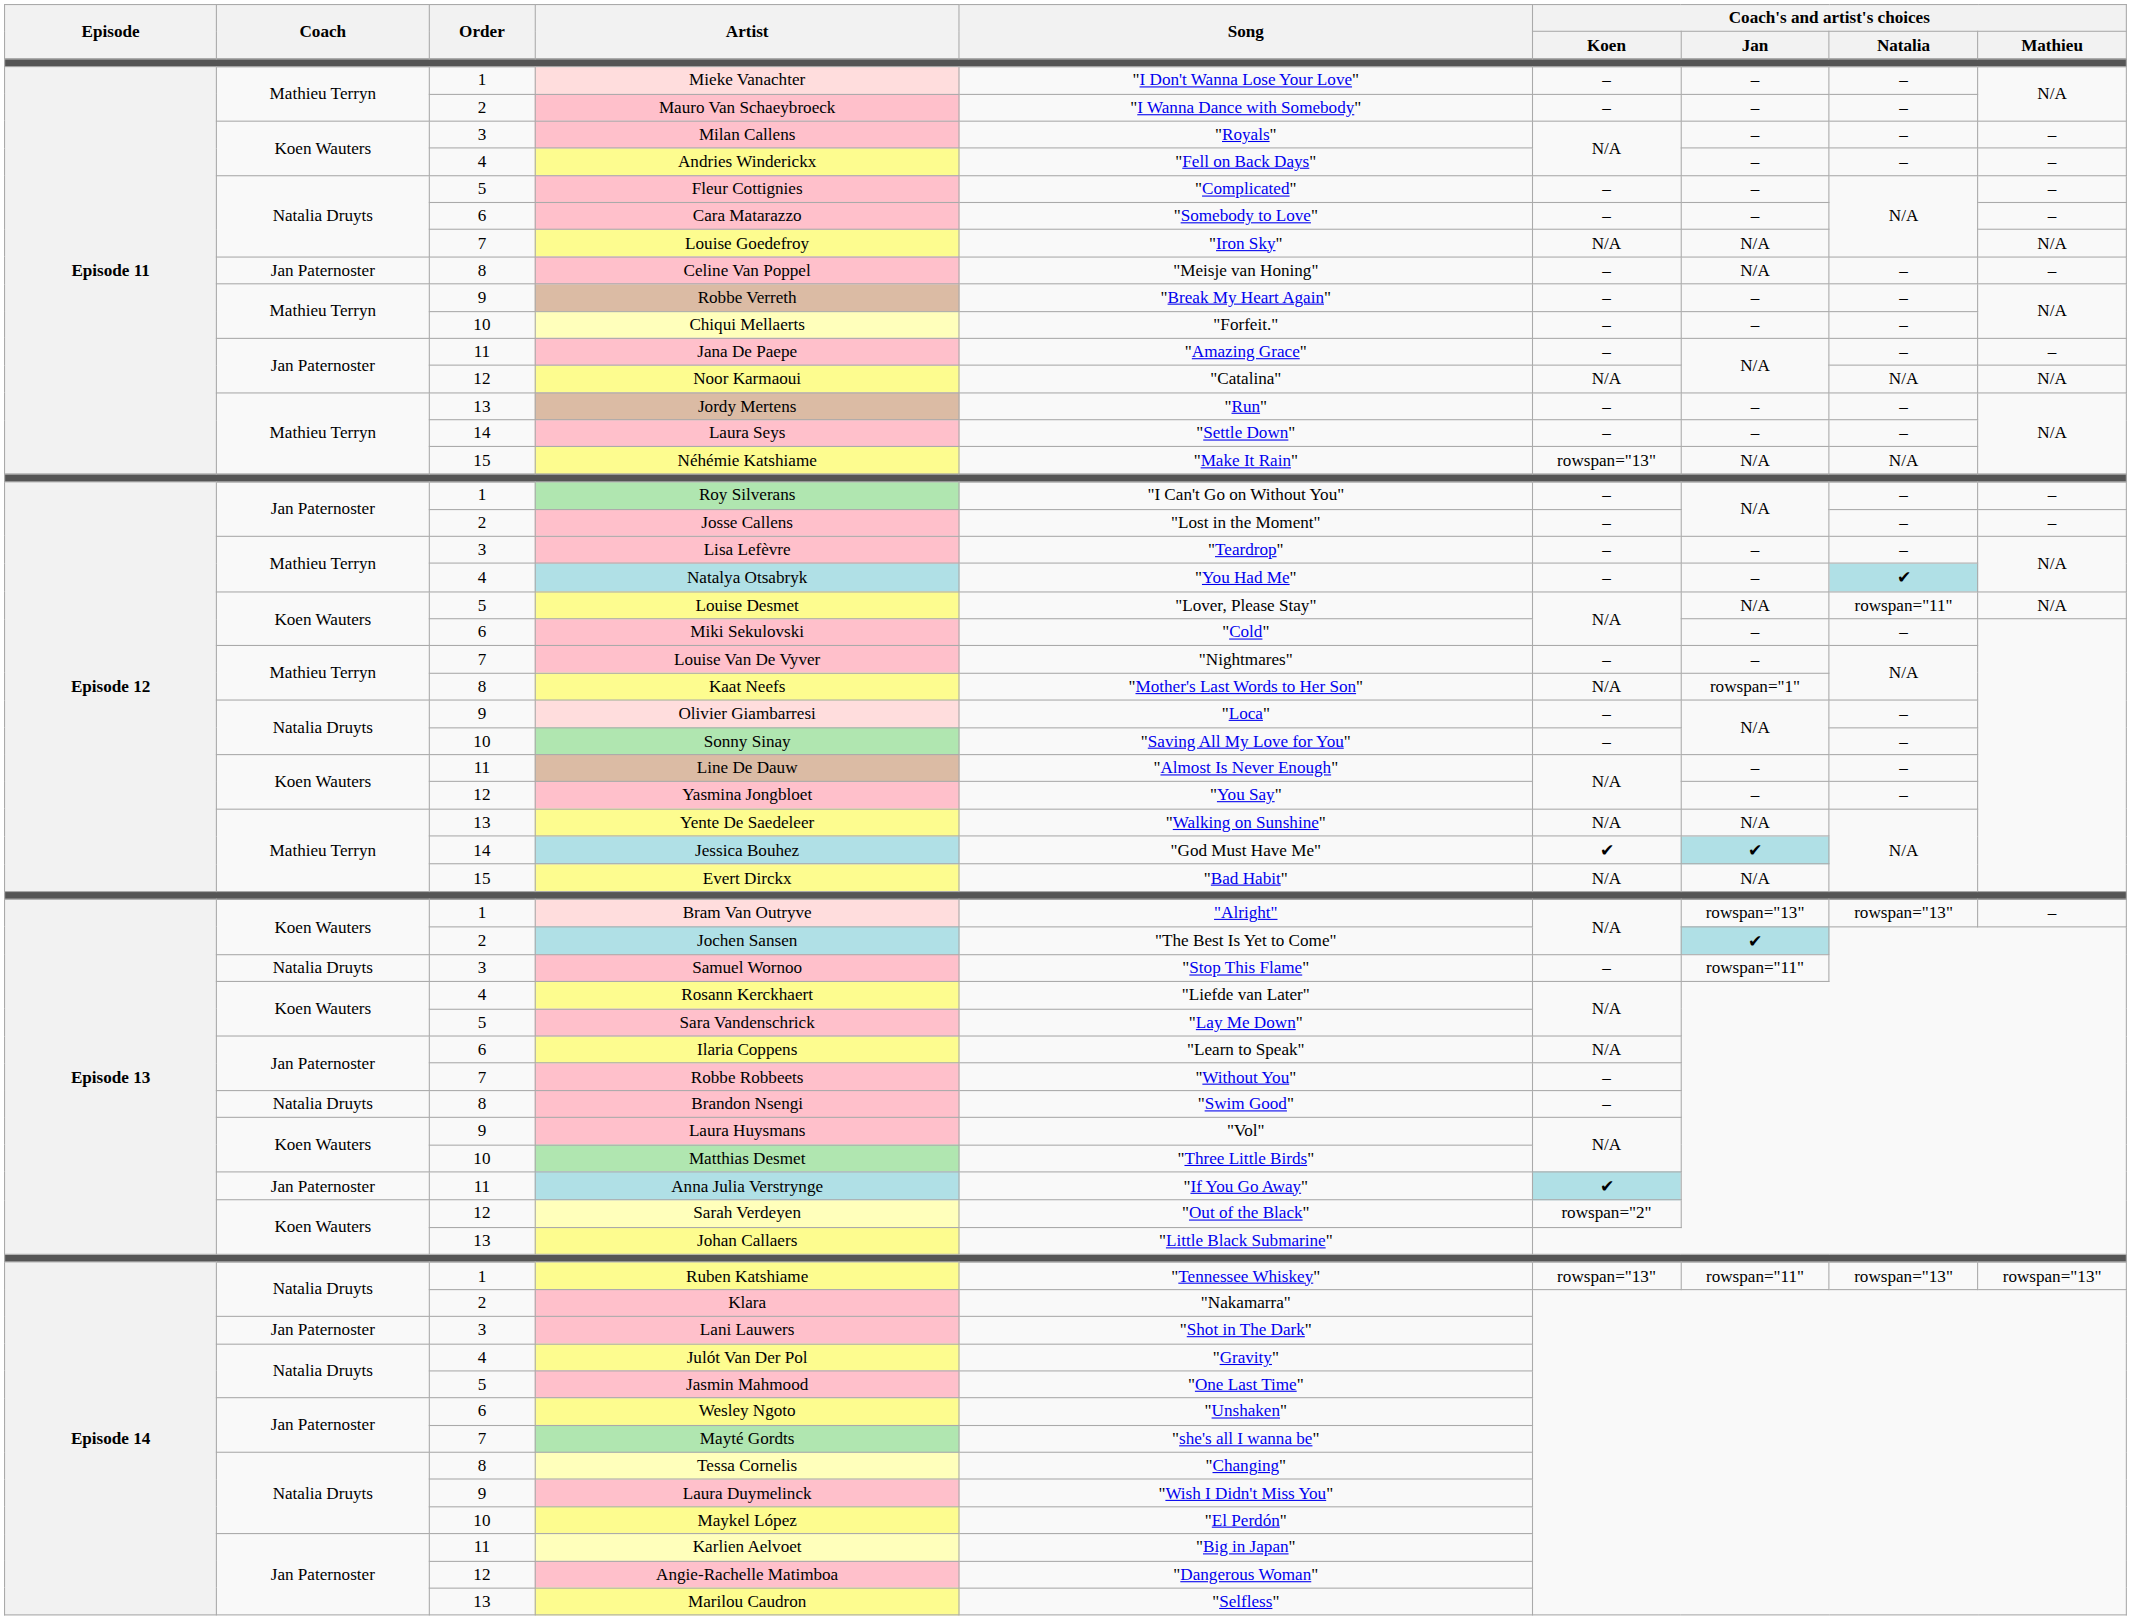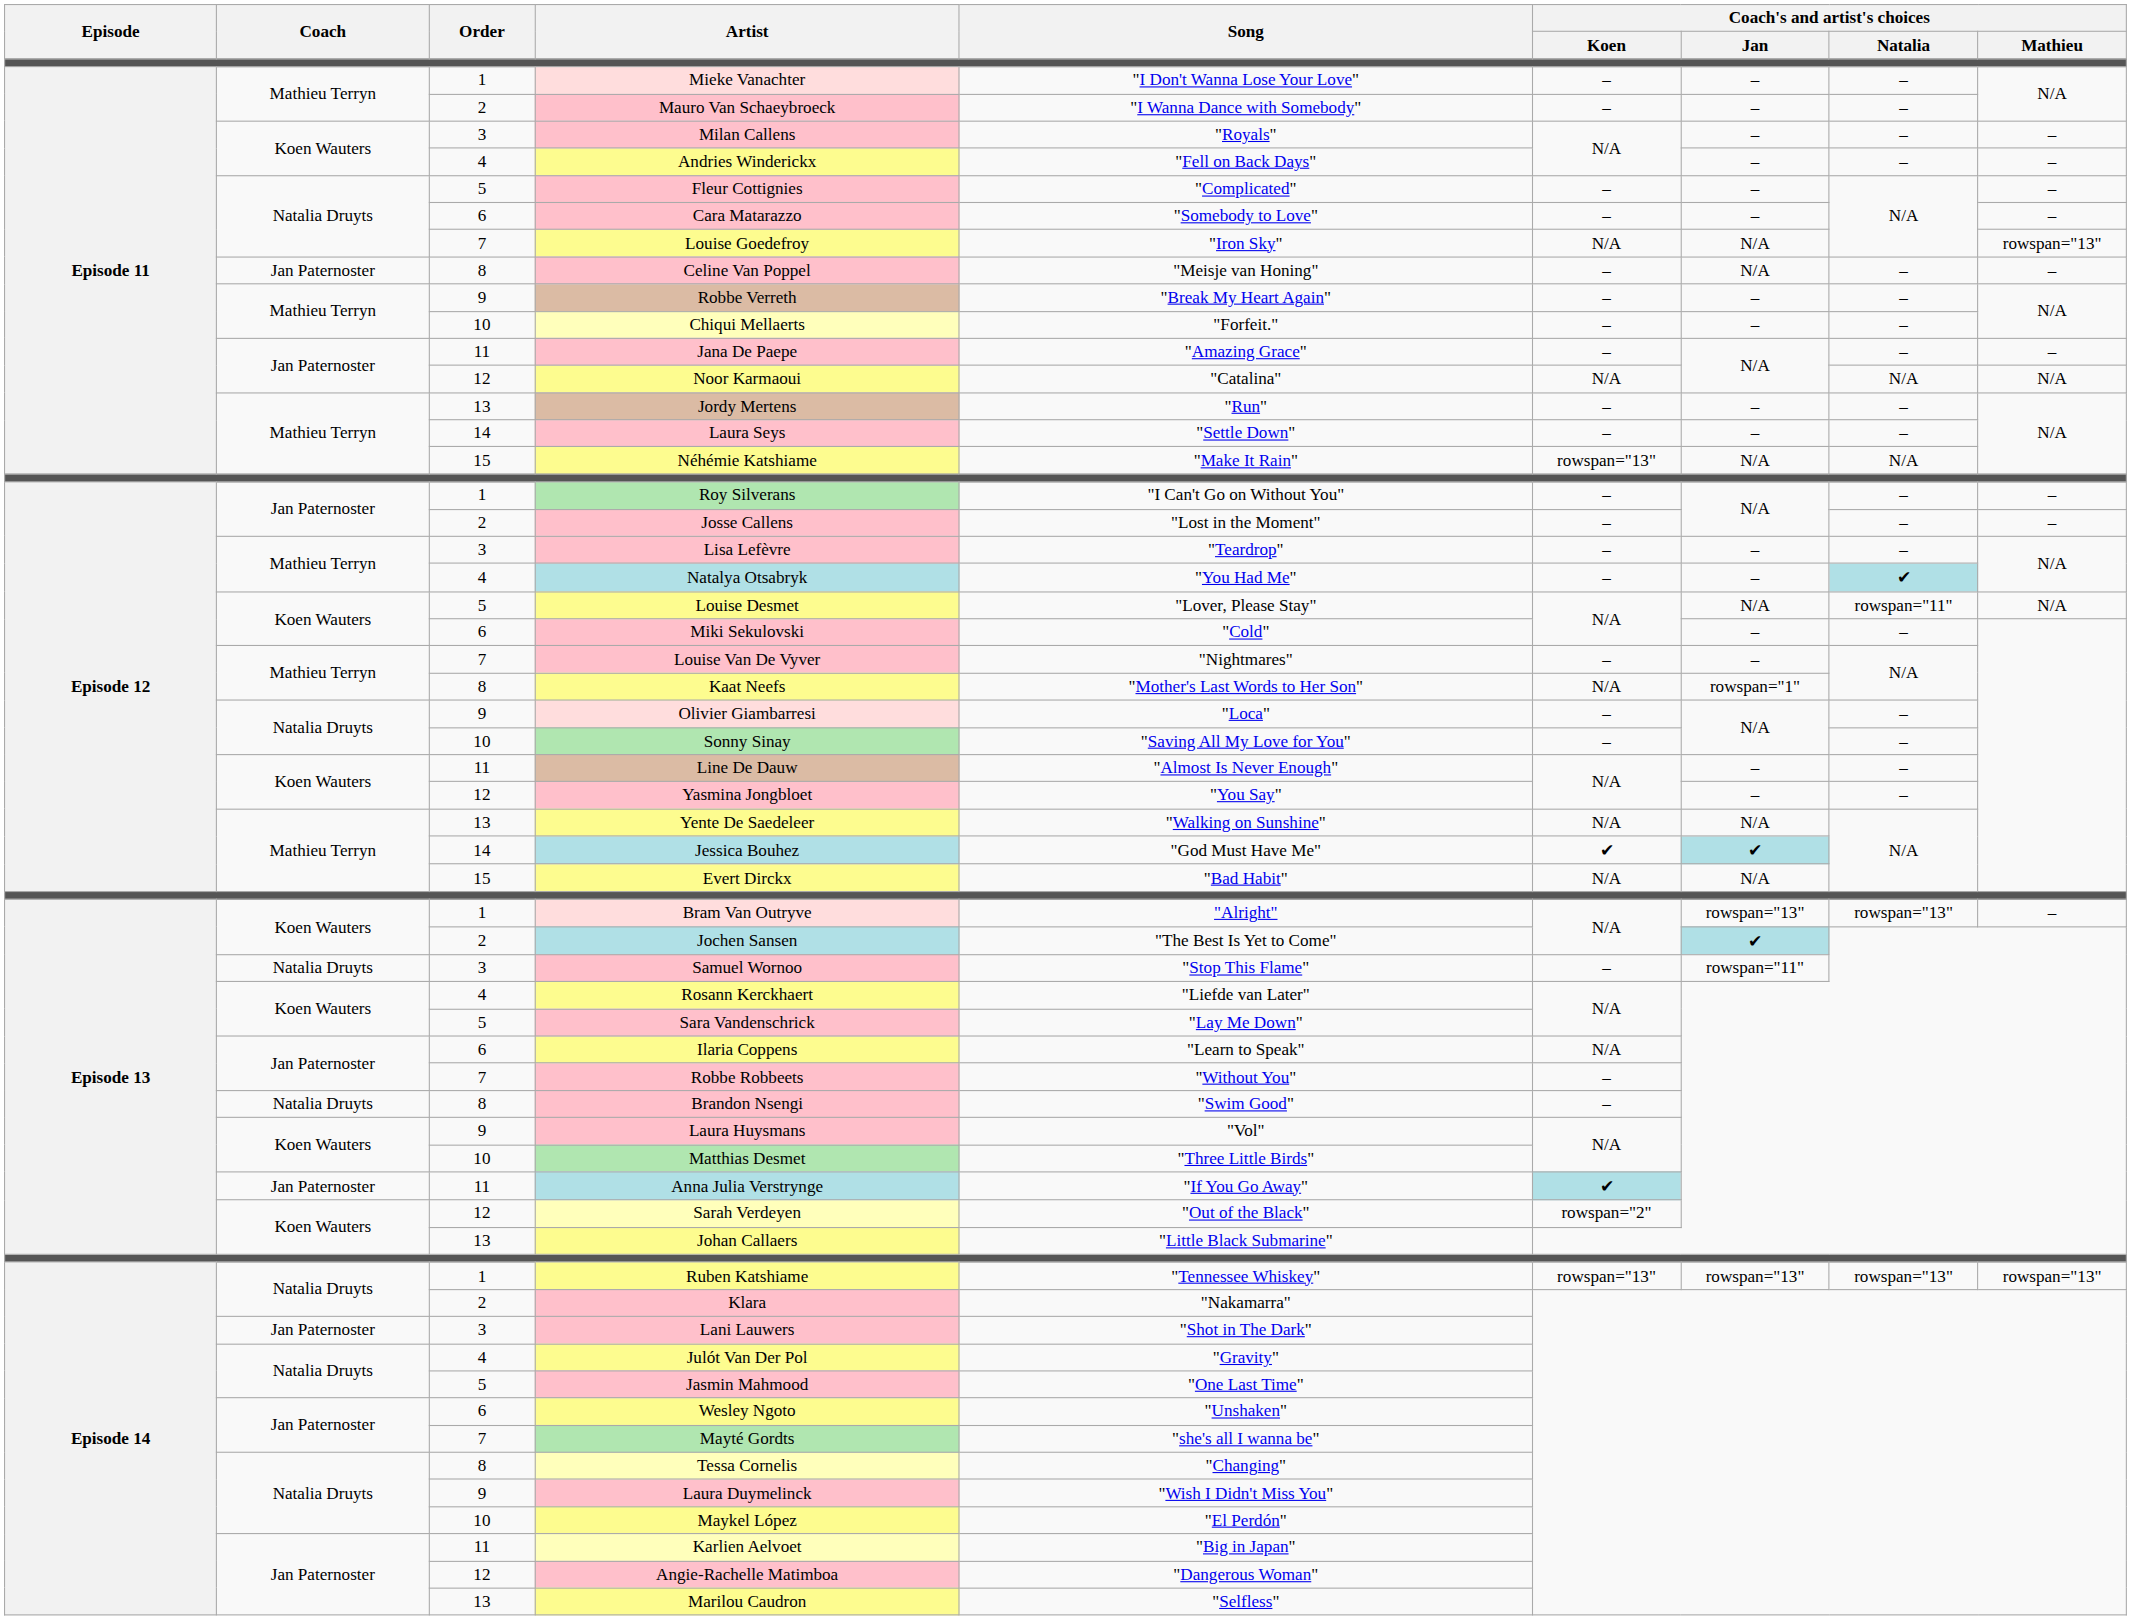(2052, 243) N/A -> (2052, 243) rowspan="13"
(1755, 1275) rowspan="11" -> (1755, 1275) rowspan="13"
